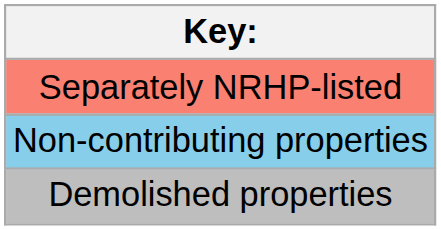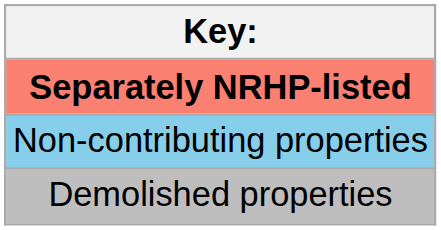(220, 86) normal -> (220, 86) bold
